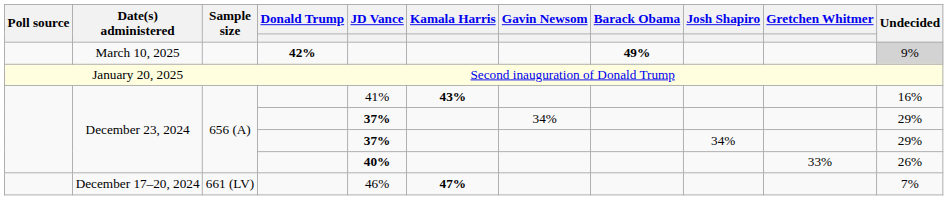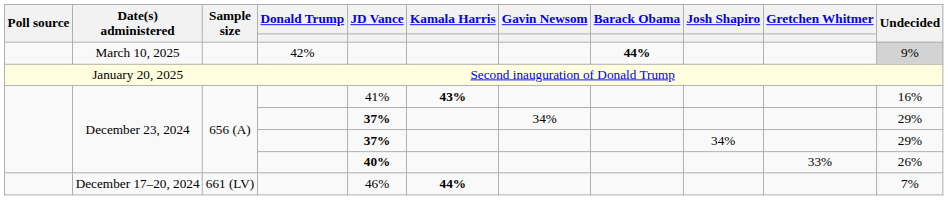(302, 53) bold -> (302, 53) normal
(637, 53) 49% -> (637, 53) 44%
(453, 184) 47% -> (453, 184) 44%
